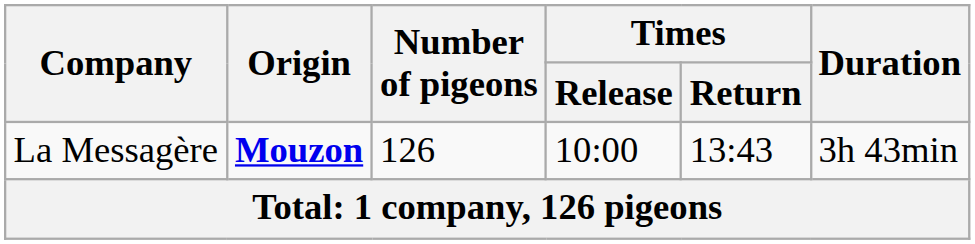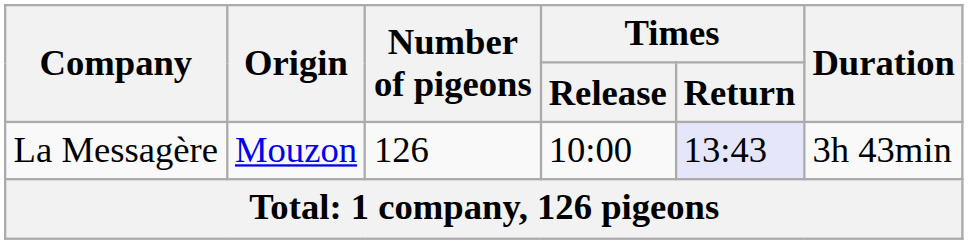(299, 149) bold -> (296, 149) normal
(731, 149) no background -> (725, 149) lavender background
